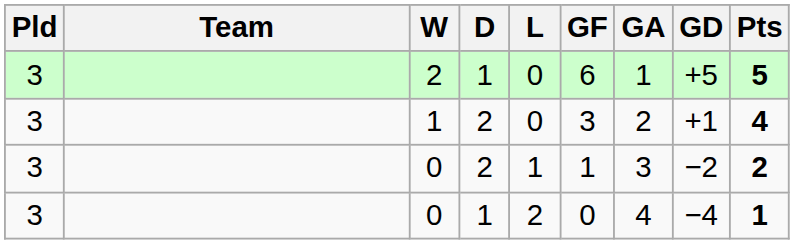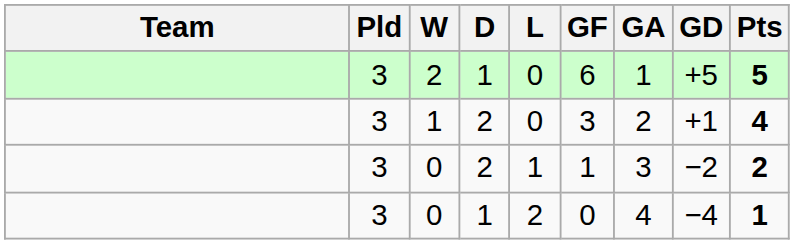columns swapped: (237, 27) <-> (35, 27)
